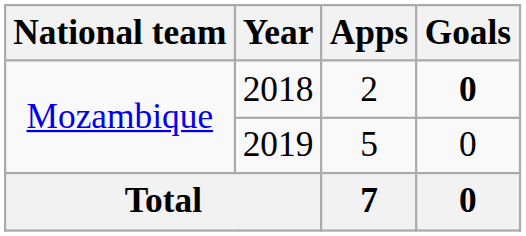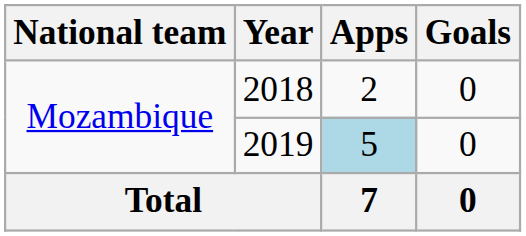(468, 88) bold -> (468, 88) normal
(369, 144) no background -> (369, 144) lightblue background
